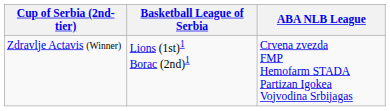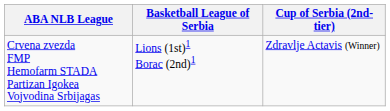columns swapped: (321, 20) <-> (66, 20)
